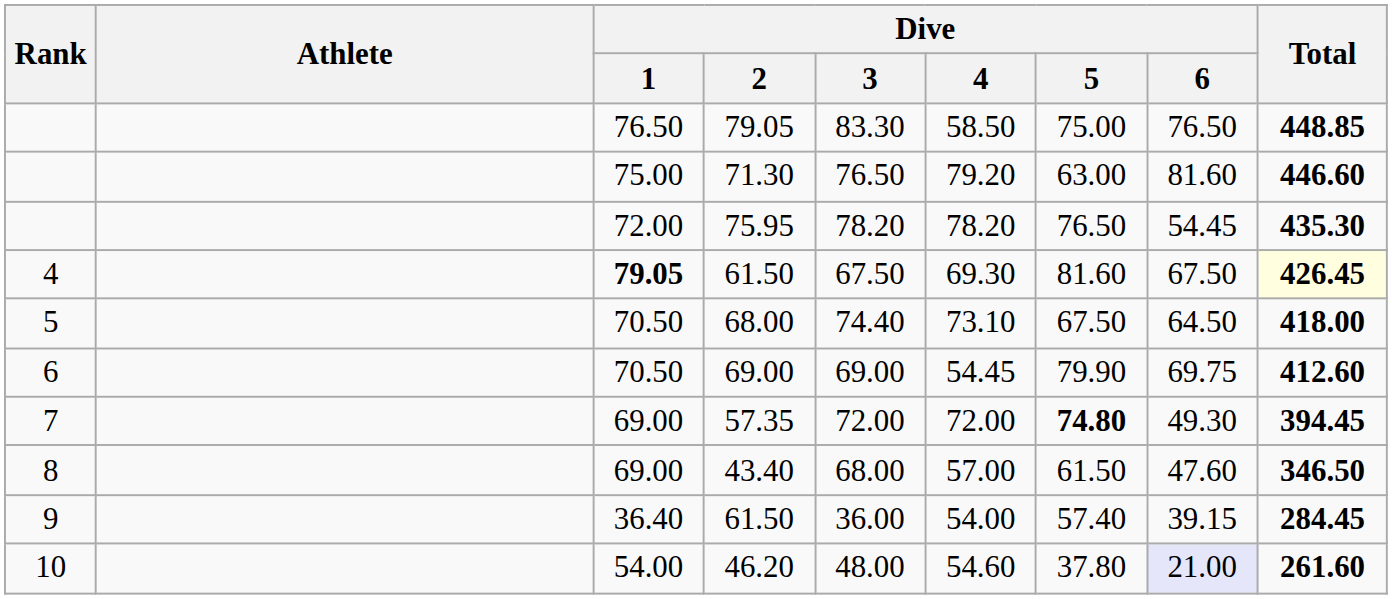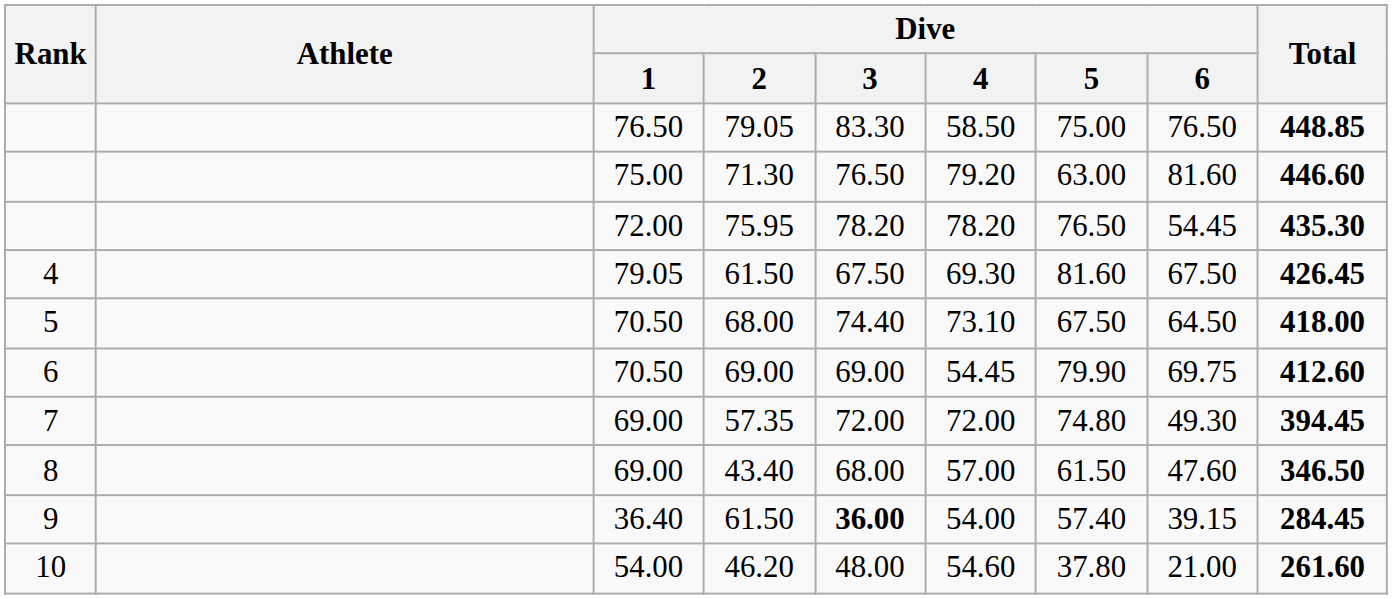(648, 273) bold -> (648, 273) normal
(1323, 273) lightyellow background -> (1323, 273) no background
(1091, 420) bold -> (1091, 420) normal
(870, 518) normal -> (870, 518) bold
(1202, 567) lavender background -> (1202, 567) no background
